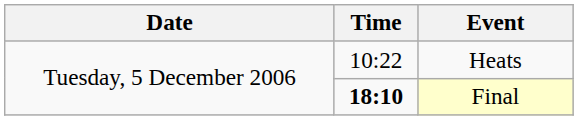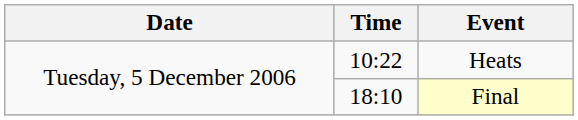(376, 96) bold -> (376, 96) normal
